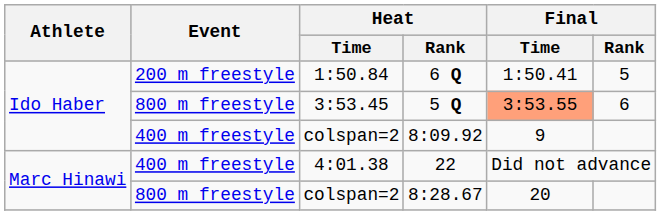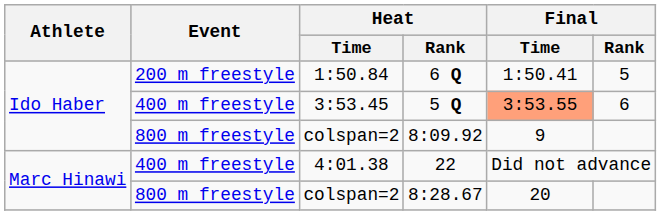(215, 106) 800 m freestyle -> (215, 106) 400 m freestyle
(215, 136) 400 m freestyle -> (215, 136) 800 m freestyle
